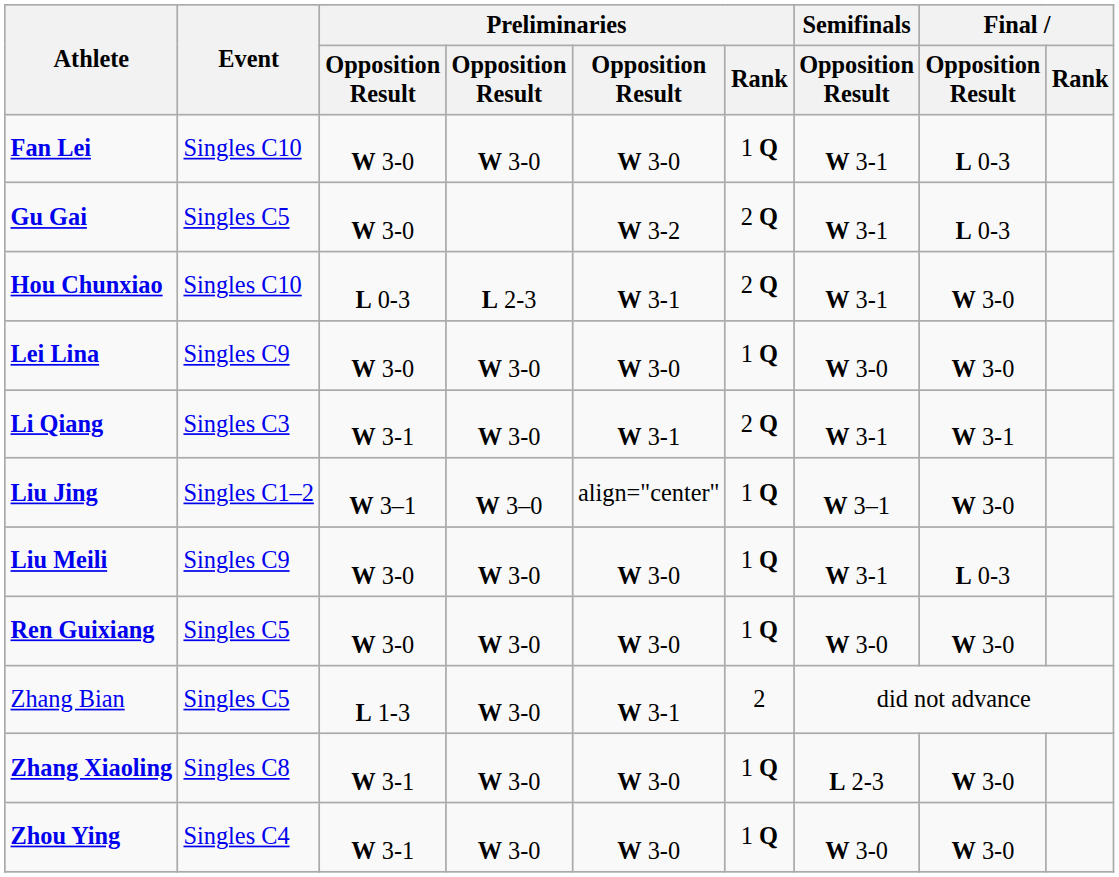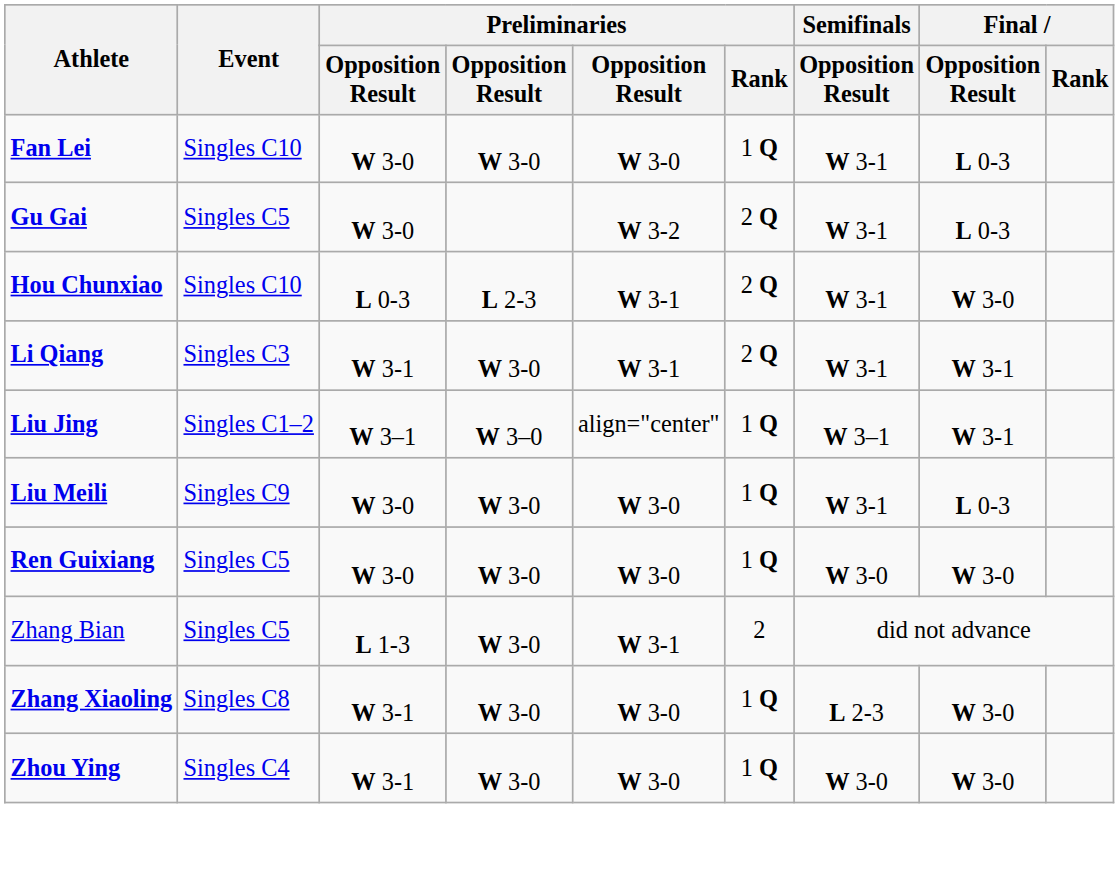- row: (55, 354)
(983, 507) W 3-0 -> (983, 438) W 3-1
